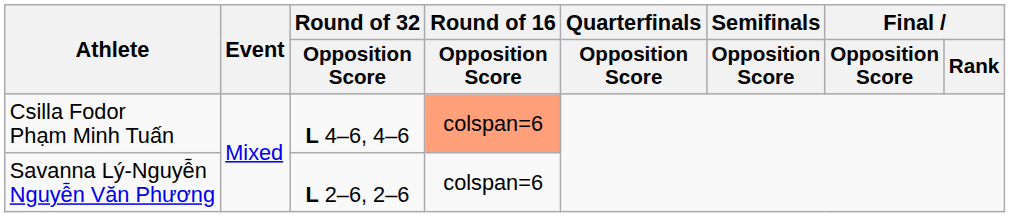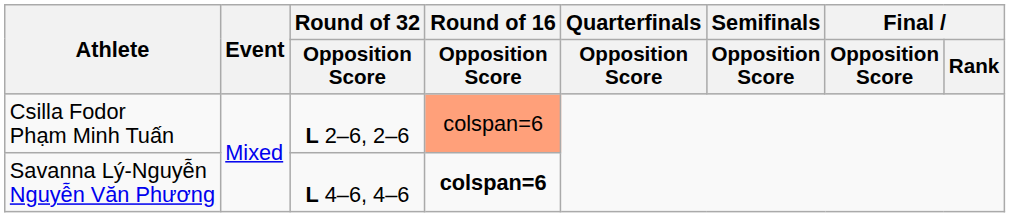(357, 136) L 4–6, 4–6 -> (357, 136) L 2–6, 2–6
(357, 194) L 2–6, 2–6 -> (357, 194) L 4–6, 4–6
(493, 182) normal -> (493, 182) bold
